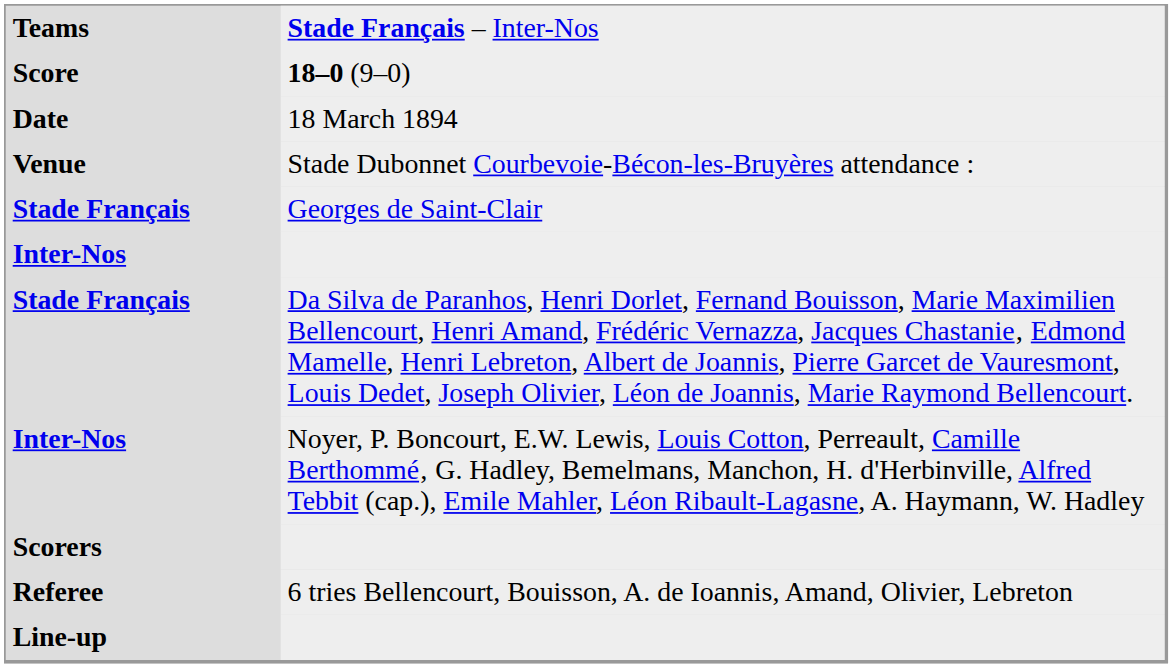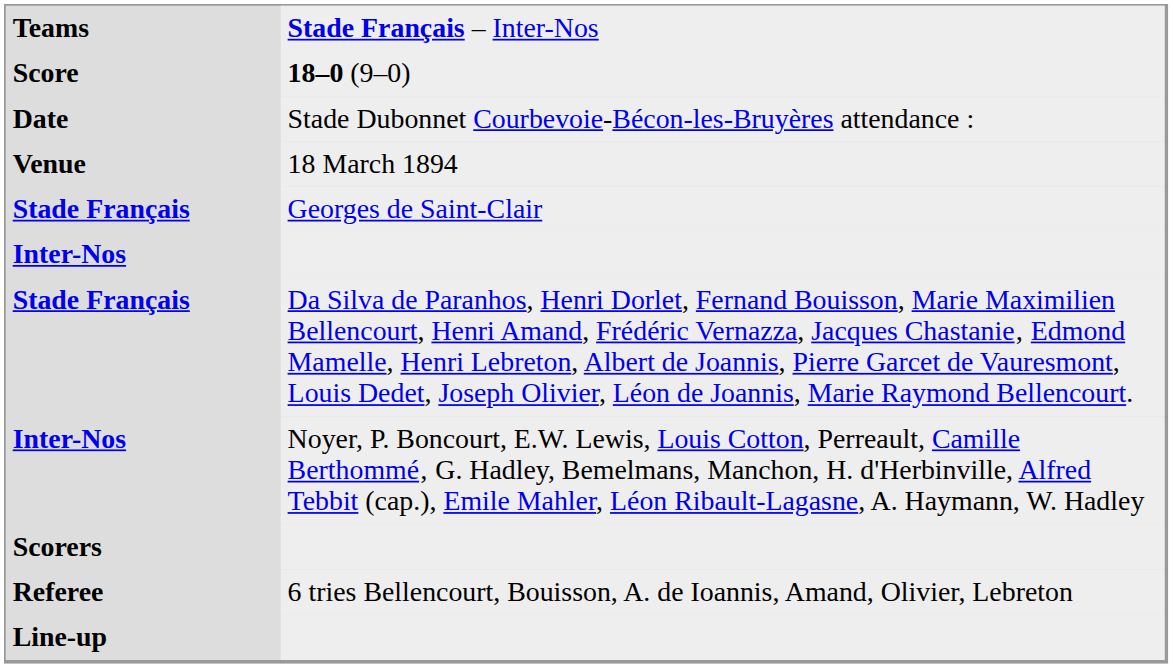(373, 118) 18 March 1894 -> (631, 118) Stade Dubonnet Courbevoie-Bécon-les-Bruyères attendance :
(631, 163) Stade Dubonnet Courbevoie-Bécon-les-Bruyères attendance : -> (373, 163) 18 March 1894
